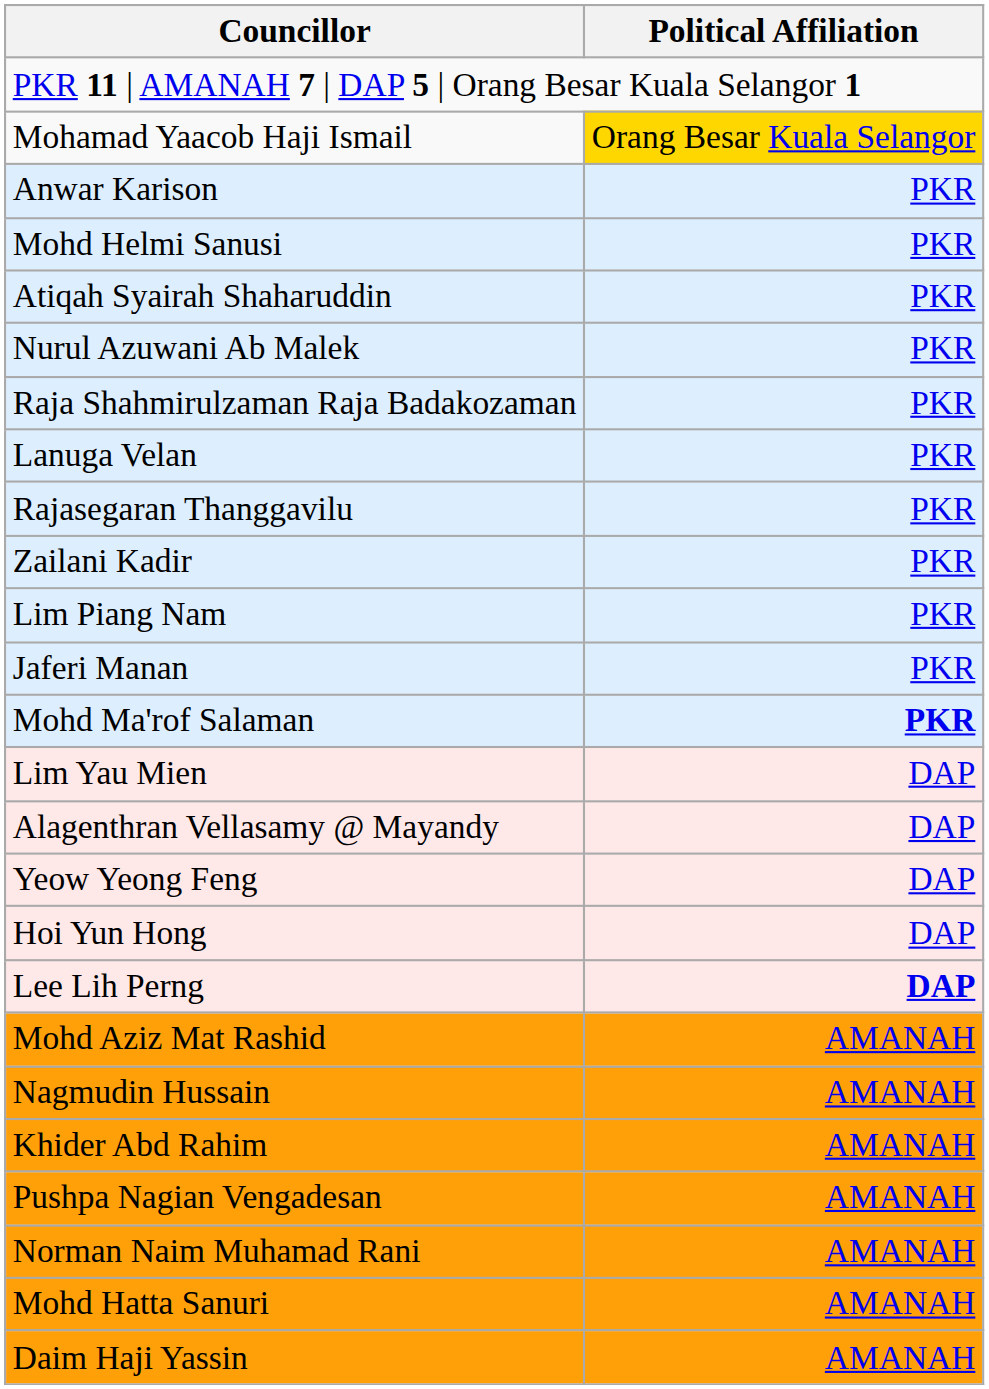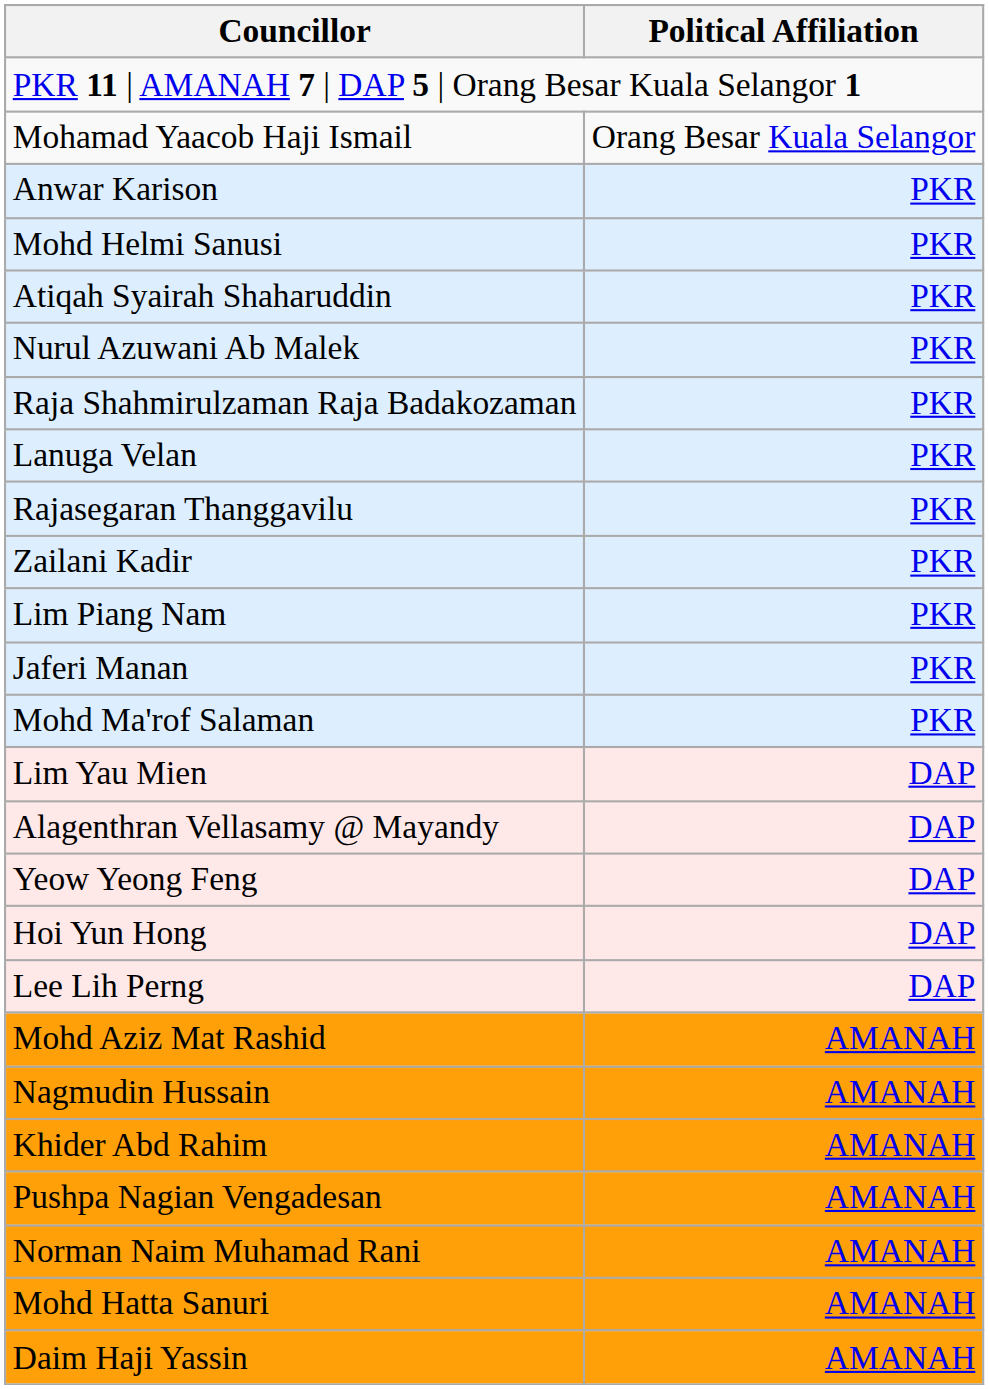(784, 137) gold background -> (784, 137) no background
(940, 720) bold -> (943, 720) normal
(941, 985) bold -> (942, 985) normal
